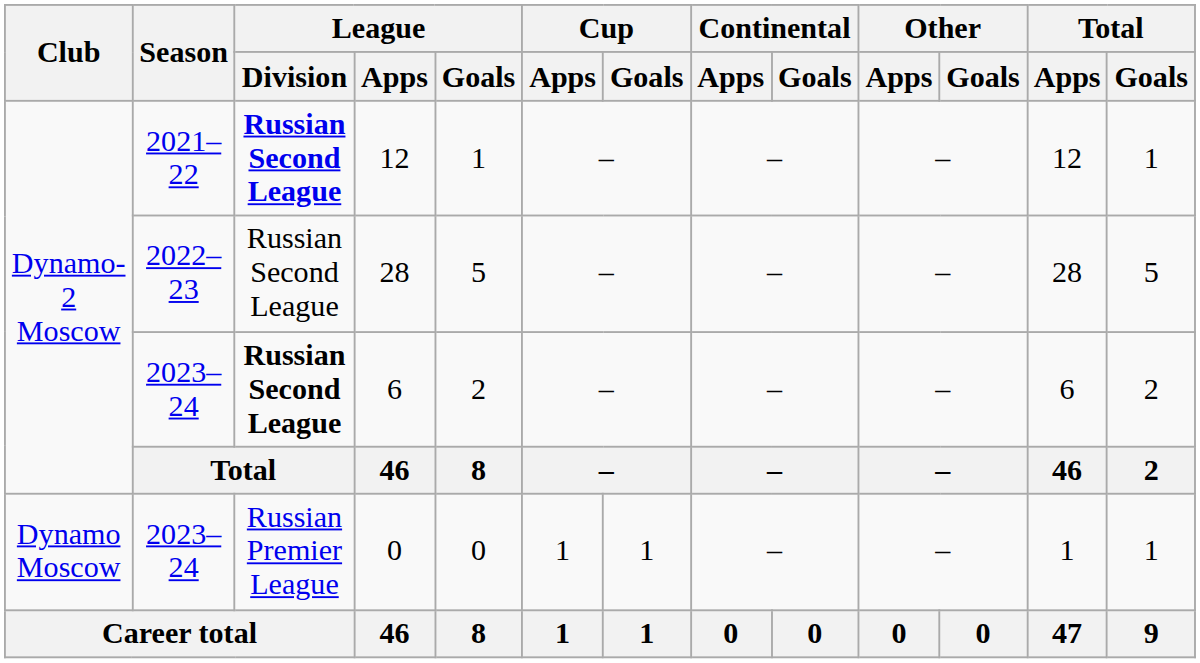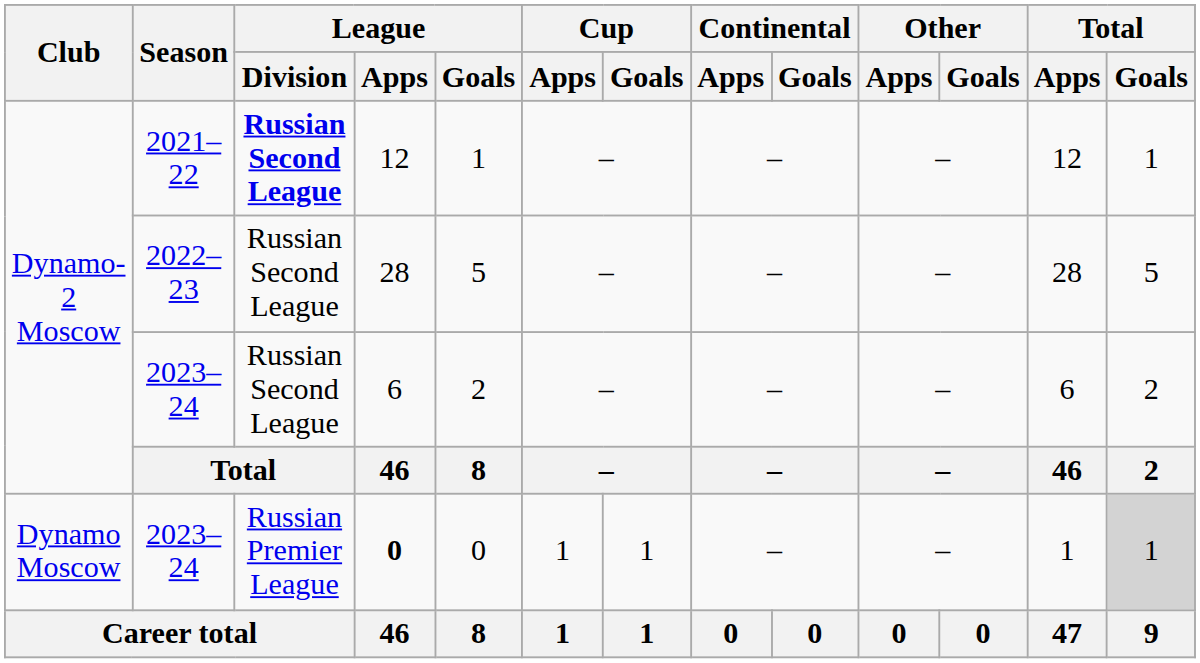(294, 388) bold -> (294, 388) normal
(394, 551) normal -> (394, 551) bold
(1151, 551) no background -> (1151, 551) lightgrey background
